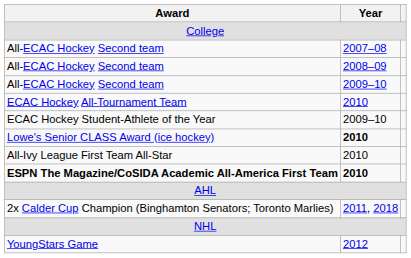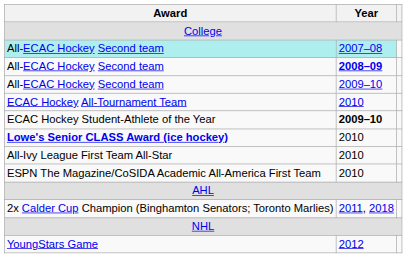(85, 48) no background -> (85, 48) paleturquoise background
(365, 48) no background -> (361, 48) paleturquoise background
(365, 66) normal -> (361, 66) bold
(365, 119) normal -> (361, 119) bold
(111, 137) normal -> (117, 137) bold
(355, 137) bold -> (351, 137) normal
(172, 173) bold -> (164, 173) normal
(355, 173) bold -> (351, 173) normal
